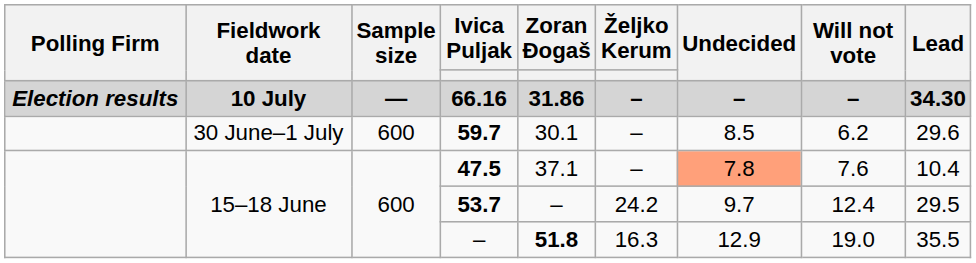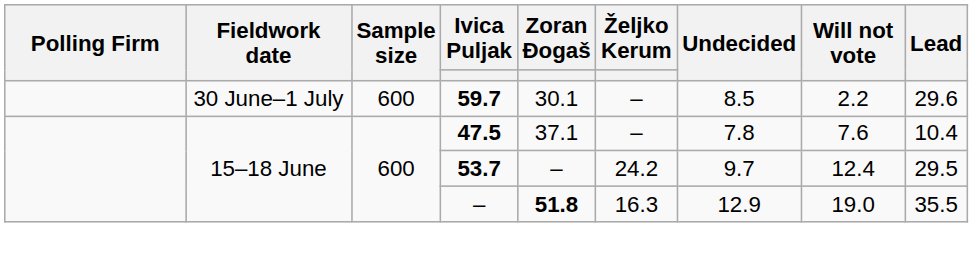- row: (479, 98)
(853, 134) 6.2 -> (853, 98) 2.2
(739, 169) lightsalmon background -> (739, 134) no background
